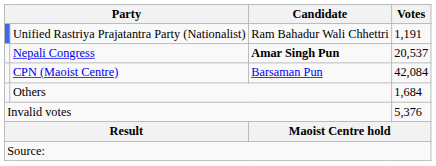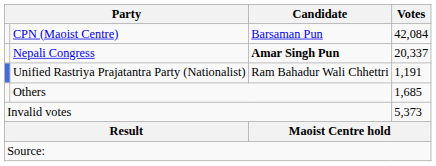rows swapped: (66, 72) <-> (129, 33)
(411, 53) 20,537 -> (411, 53) 20,337
(408, 92) 1,684 -> (408, 92) 1,685
(408, 111) 5,376 -> (408, 111) 5,373
